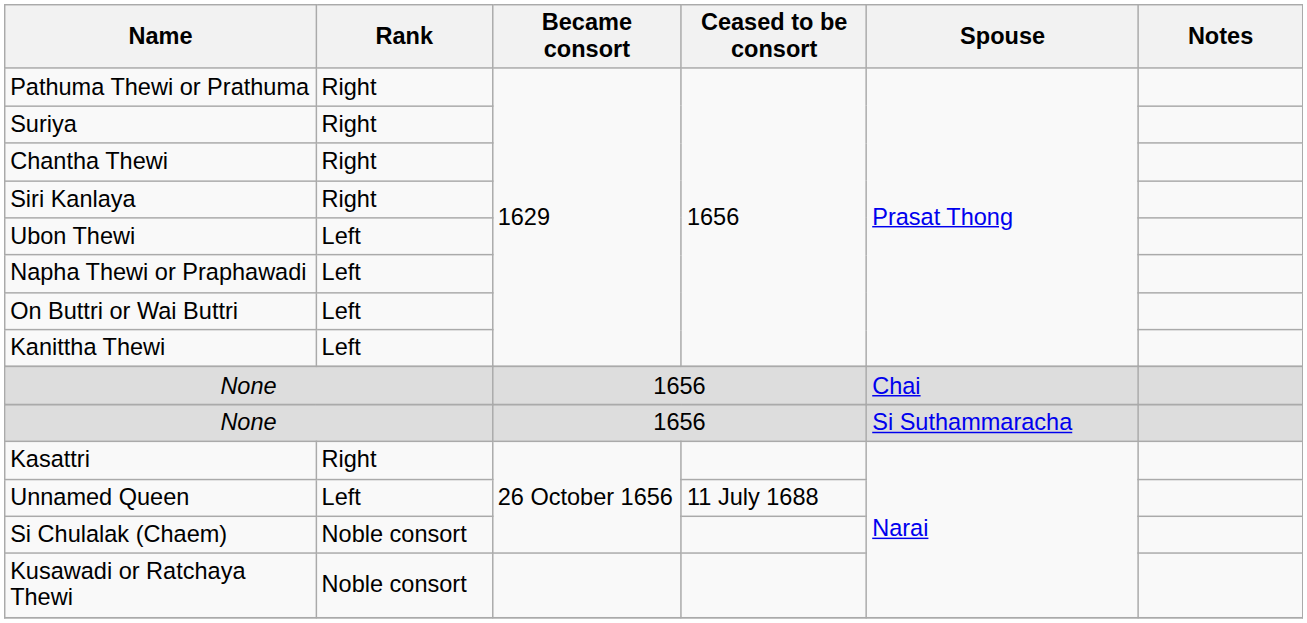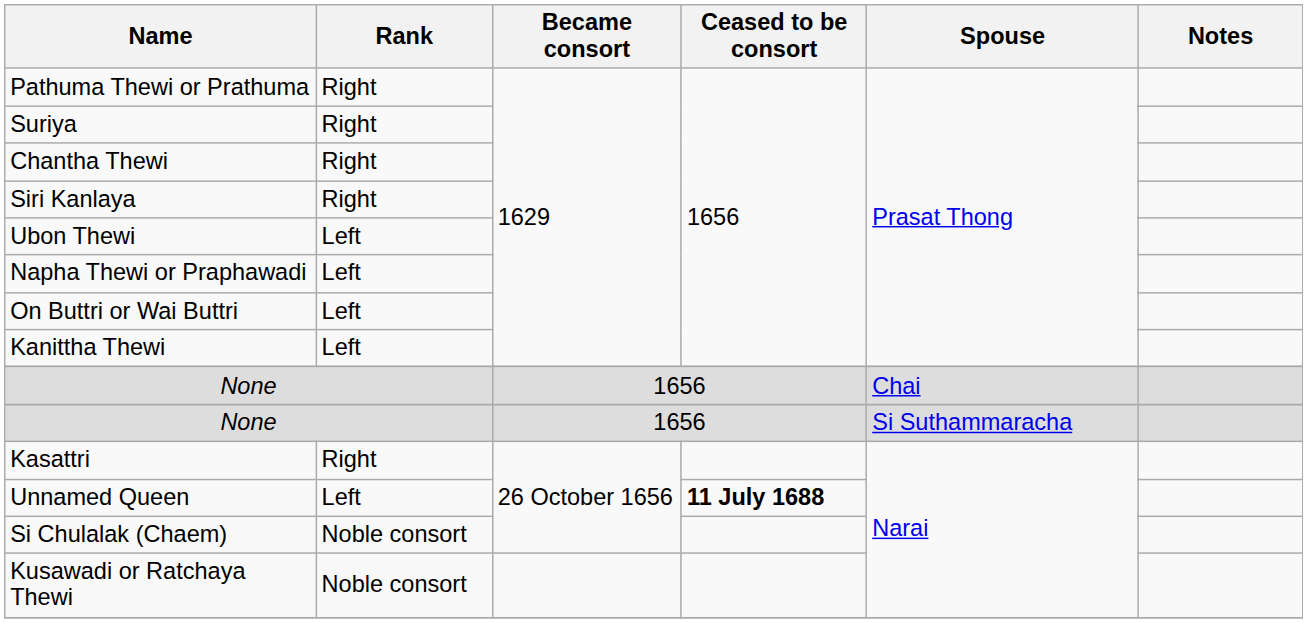(753, 497) normal -> (756, 497) bold
